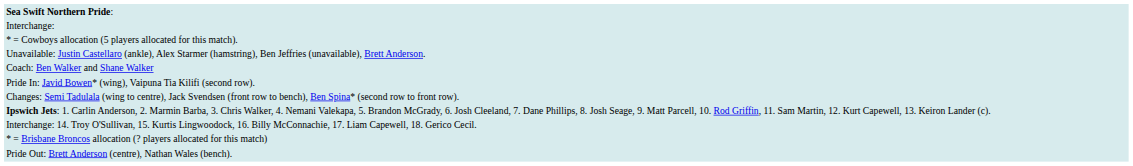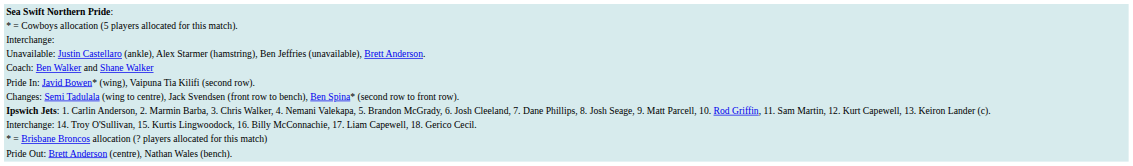(30, 26) Interchange: -> (122, 26) * = Cowboys allocation (5 players allocated for this match).
(122, 40) * = Cowboys allocation (5 players allocated for this match). -> (30, 40) Interchange:
